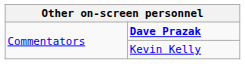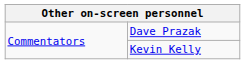(165, 31) bold -> (165, 31) normal
